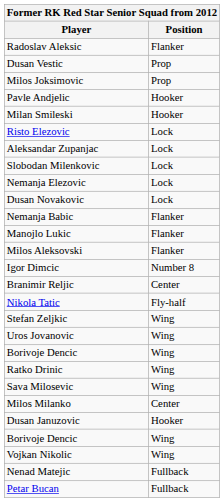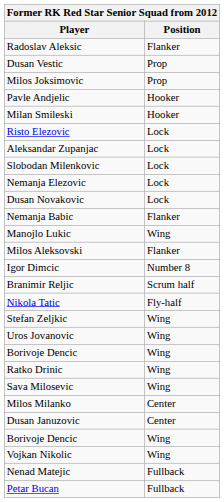(167, 234) Flanker -> (159, 234) Wing
(165, 285) Center -> (171, 285) Scrum half
(167, 421) Hooker -> (161, 421) Center
